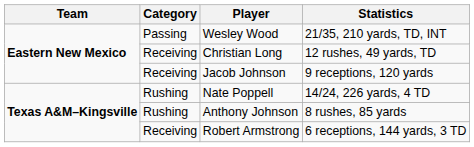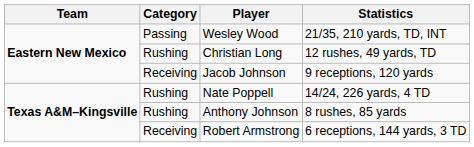(170, 53) Receiving -> (166, 53) Rushing
